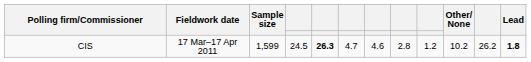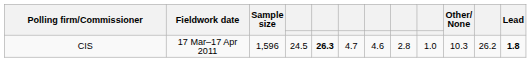(267, 46) 1,599 -> (267, 46) 1,596
(430, 46) 1.2 -> (430, 46) 1.0
(459, 46) 10.2 -> (459, 46) 10.3
